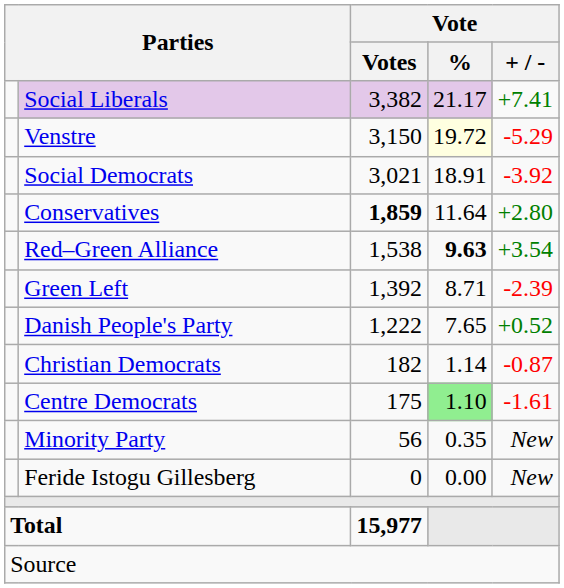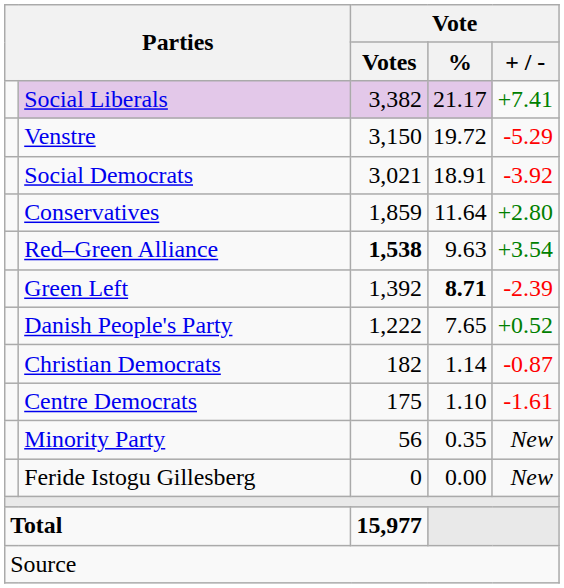(460, 136) lightyellow background -> (460, 136) no background
(395, 212) bold -> (395, 212) normal
(395, 250) normal -> (395, 250) bold
(466, 250) bold -> (466, 250) normal
(466, 288) normal -> (466, 288) bold
(466, 401) lightgreen background -> (466, 401) no background
